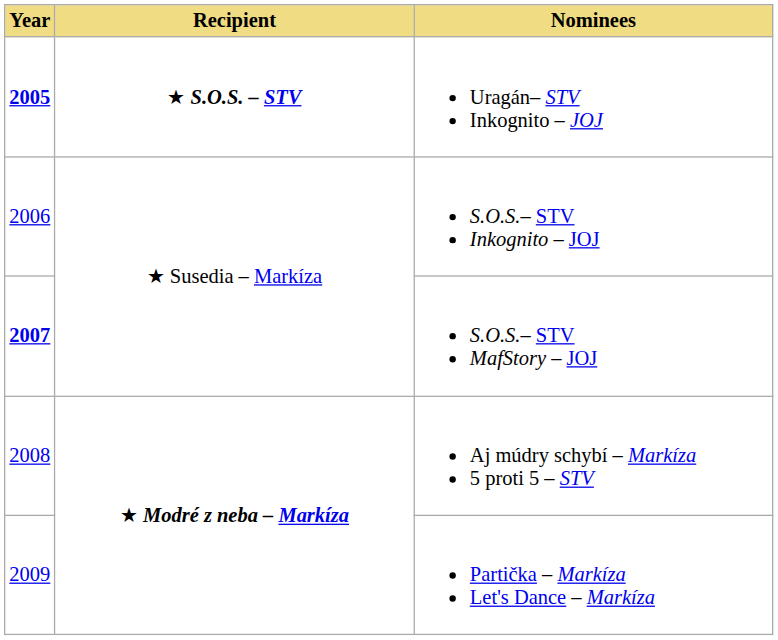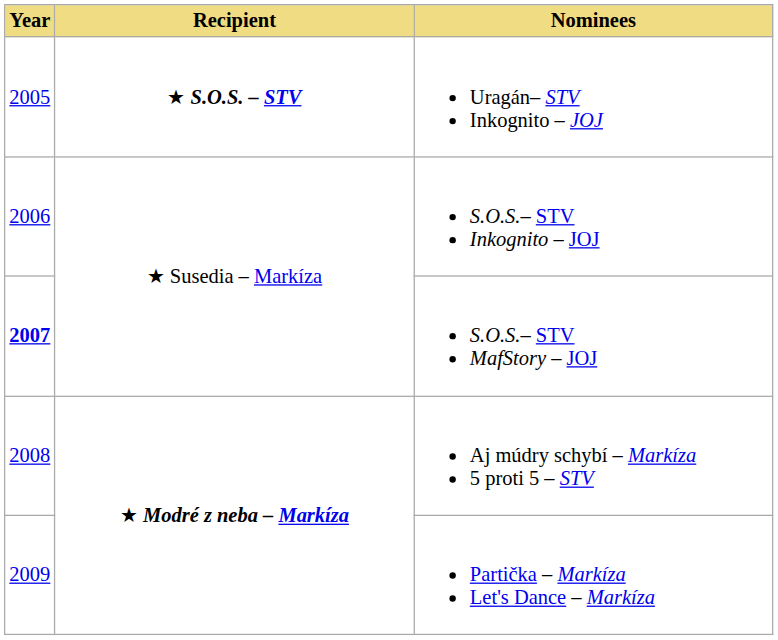(30, 96) bold -> (30, 96) normal
